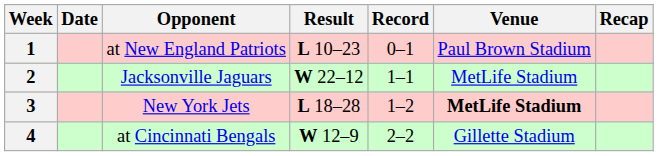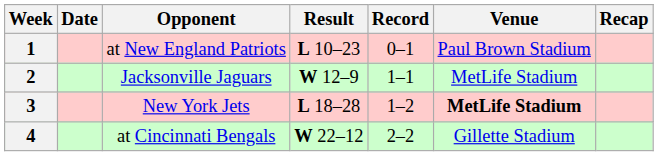(329, 77) W 22–12 -> (329, 77) W 12–9
(329, 135) W 12–9 -> (329, 135) W 22–12
